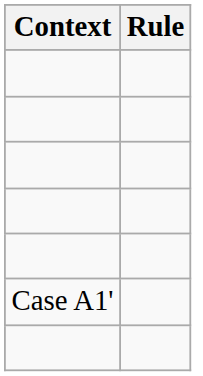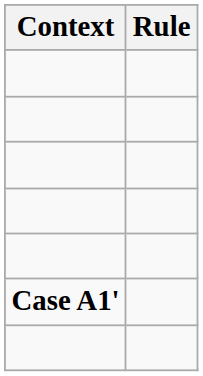(63, 301) normal -> (66, 301) bold
